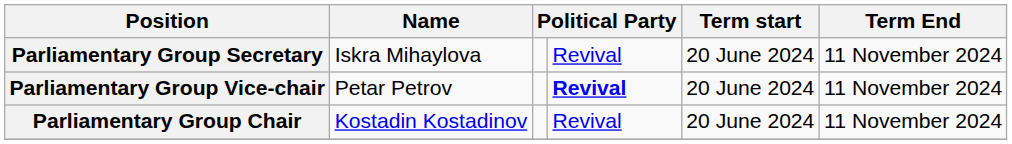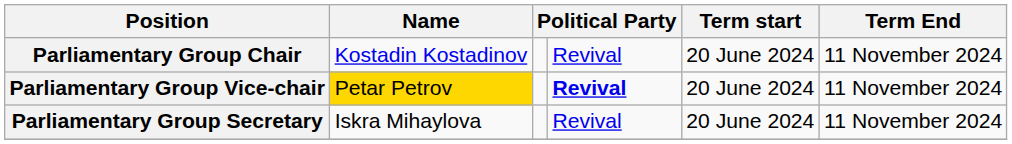rows swapped: (167, 121) <-> (167, 54)
(393, 88) no background -> (393, 88) gold background
